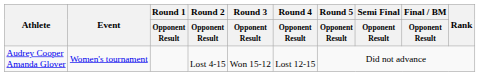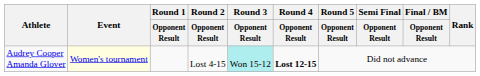(109, 59) no background -> (109, 59) lightyellow background
(250, 64) no background -> (250, 64) paleturquoise background
(295, 64) normal -> (296, 64) bold
